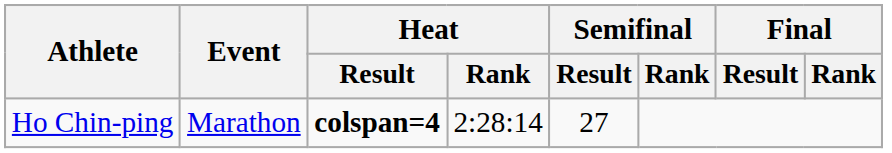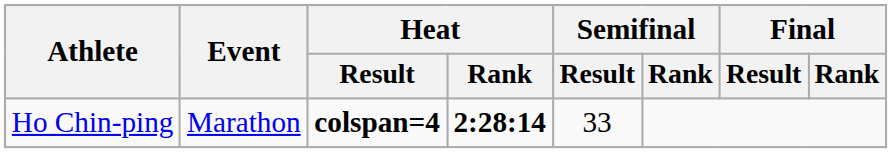(498, 122) normal -> (500, 122) bold
(594, 122) 27 -> (597, 122) 33
